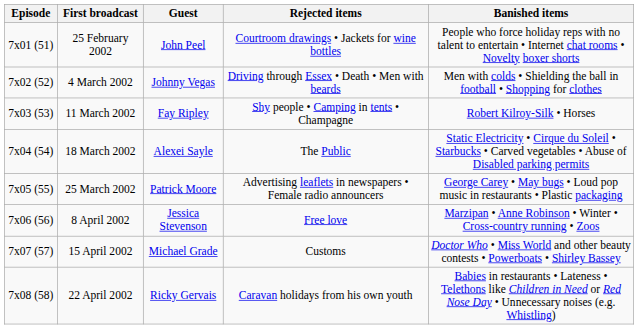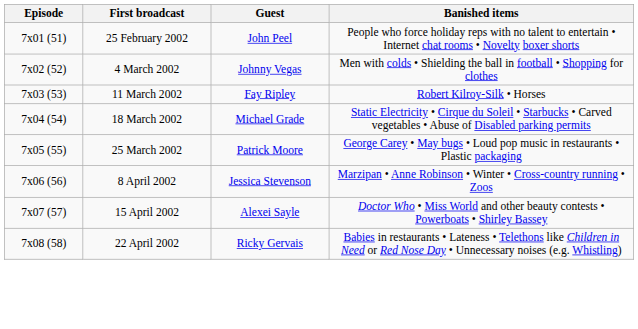- column: (326, 13)
(183, 151) Alexei Sayle -> (270, 119) Michael Grade
(183, 251) Michael Grade -> (270, 212) Alexei Sayle
